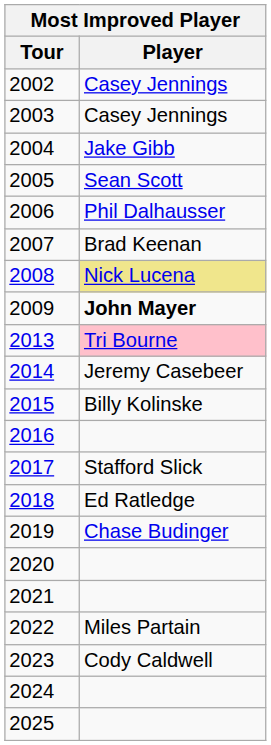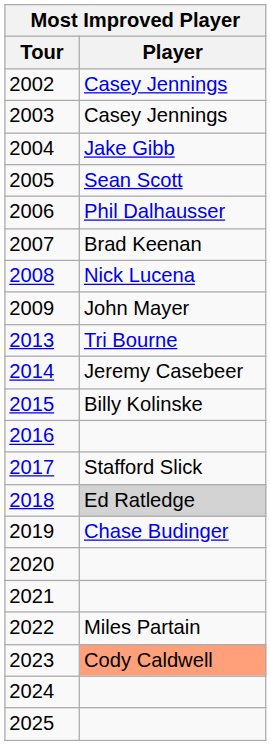(139, 276) khaki background -> (139, 276) no background
(140, 308) bold -> (137, 308) normal
(131, 340) pink background -> (131, 340) no background
(139, 500) no background -> (139, 500) lightgrey background
(148, 659) no background -> (148, 659) lightsalmon background
